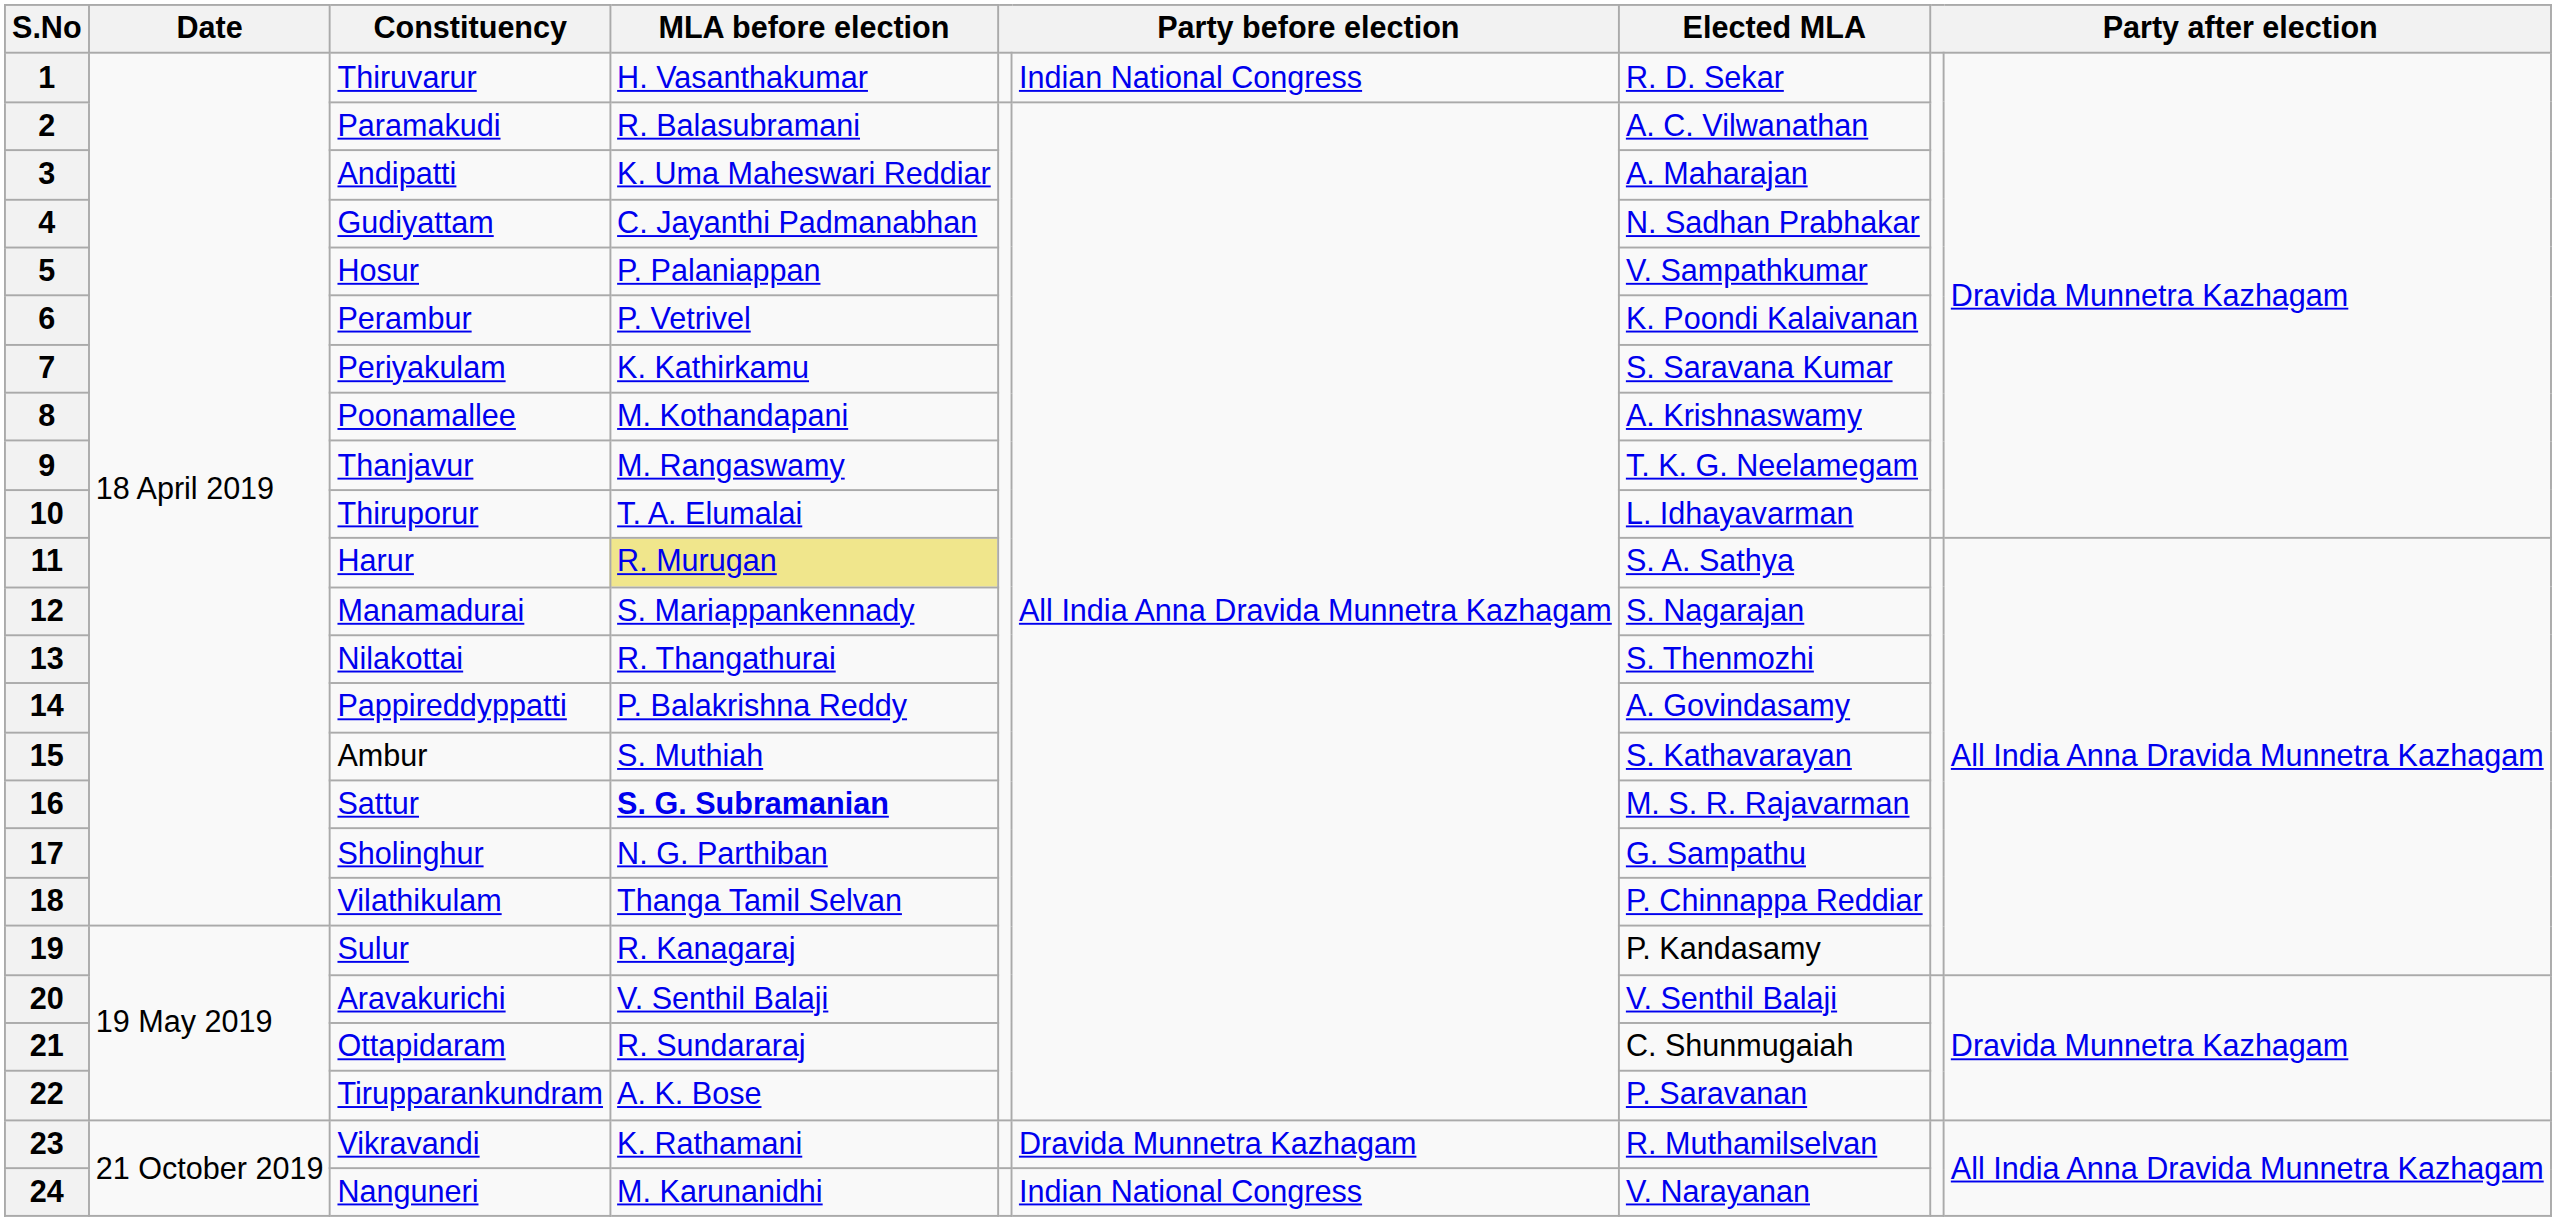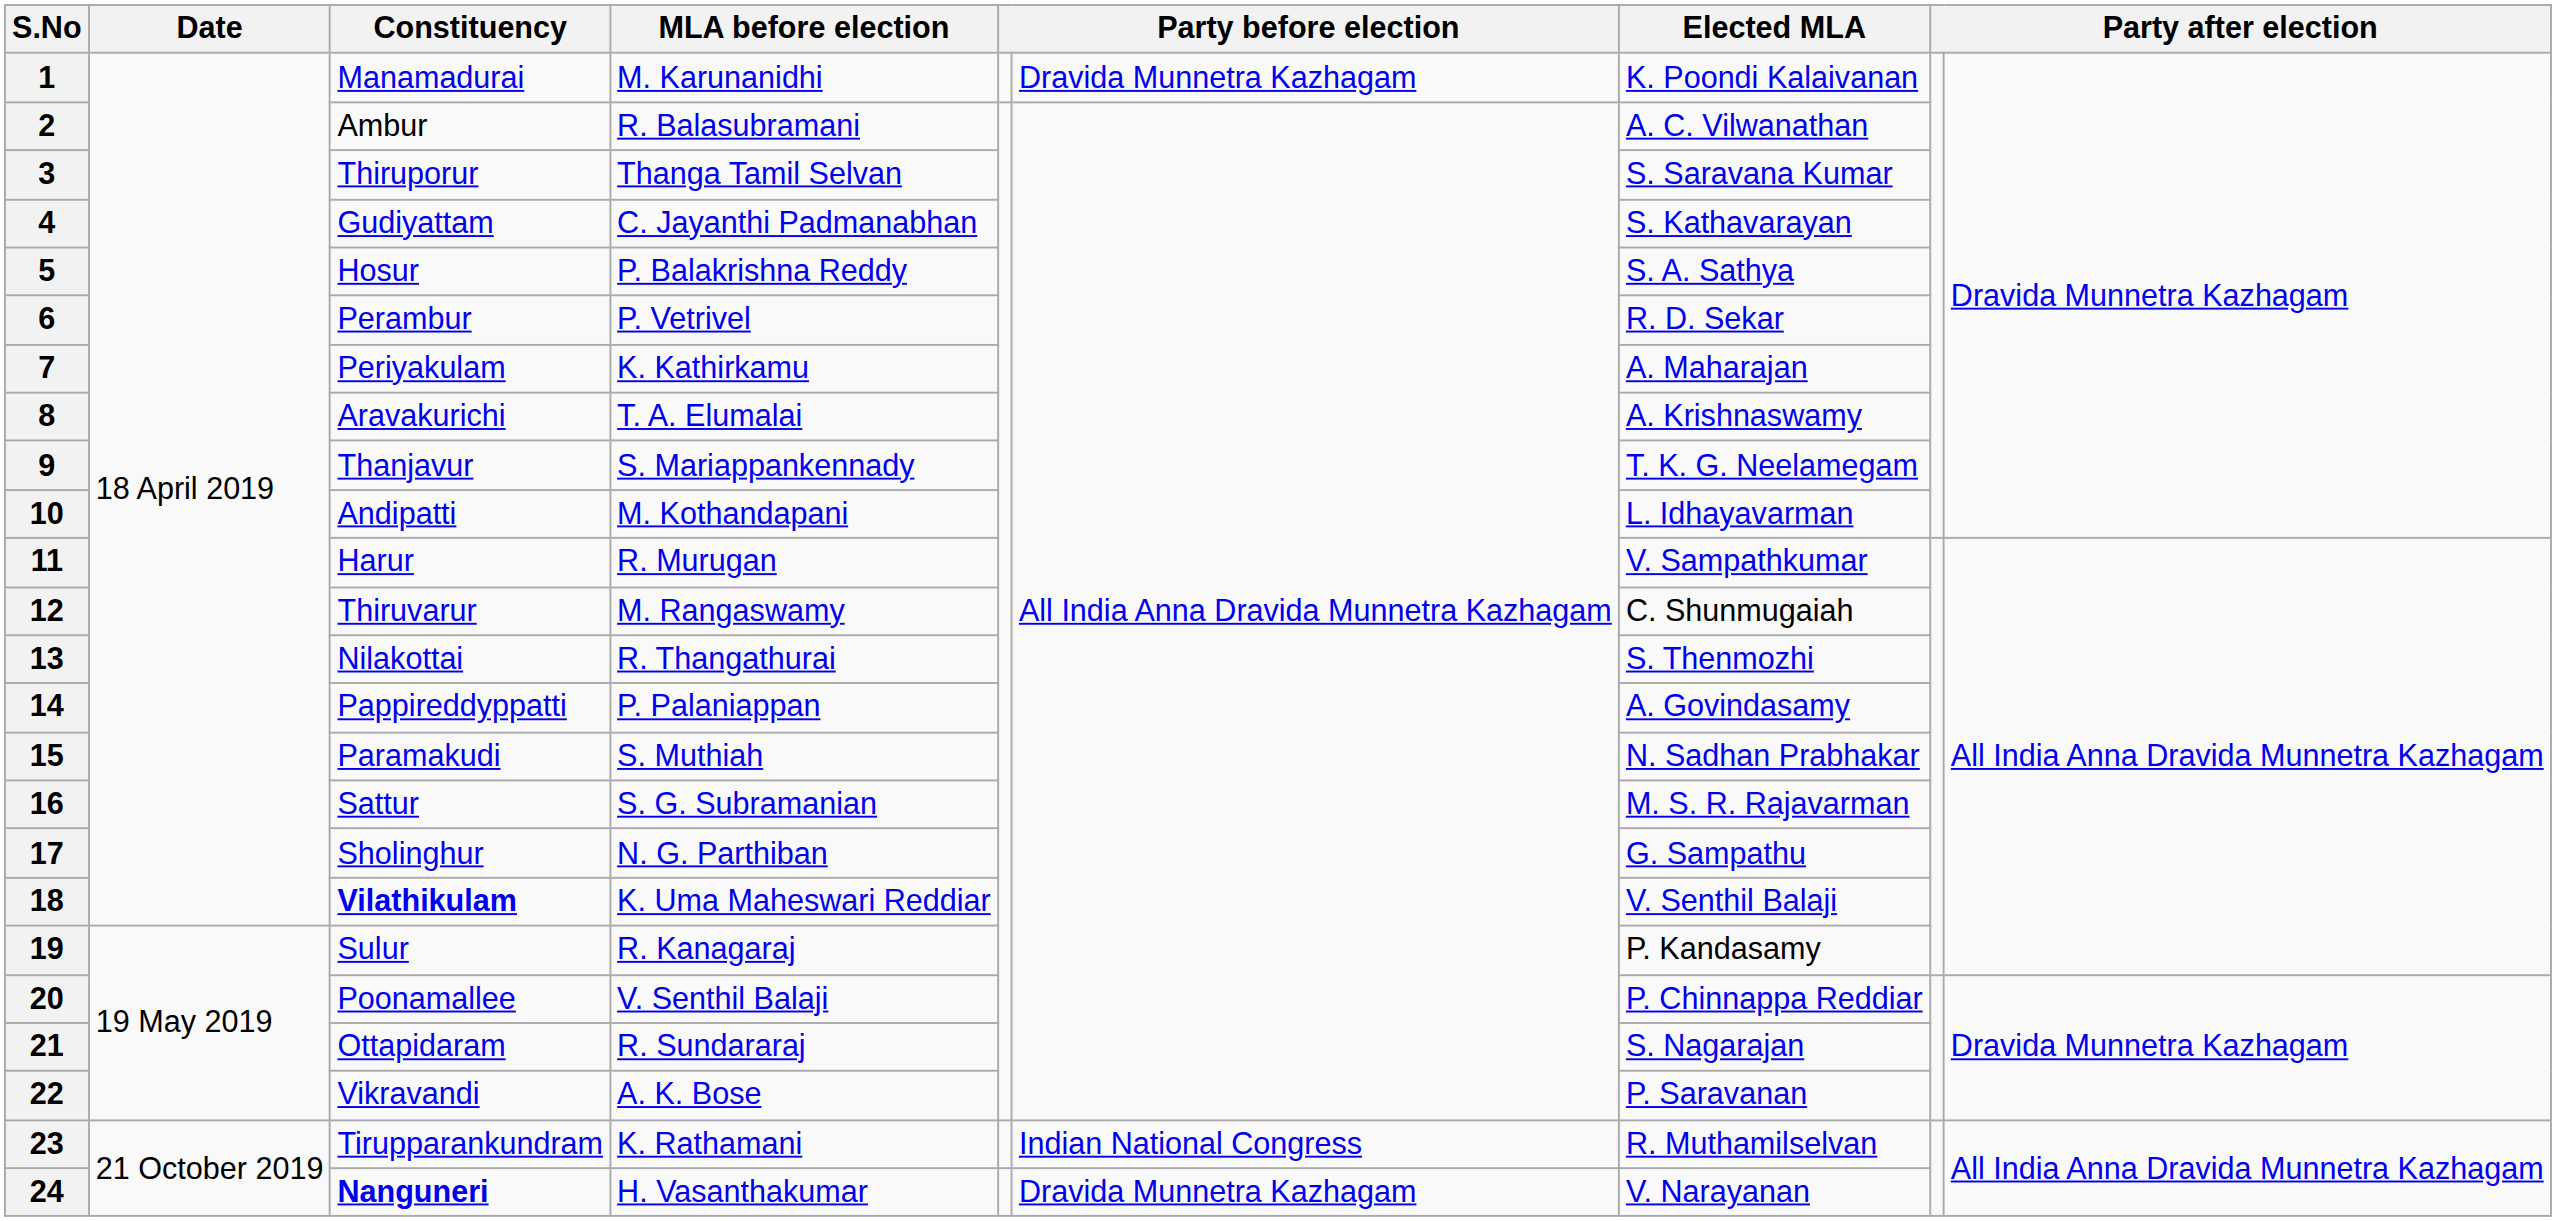(407, 77) Thiruvarur -> (431, 77) Manamadurai
(743, 77) H. Vasanthakumar -> (720, 77) M. Karunanidhi
(1191, 77) Indian National Congress -> (1218, 77) Dravida Munnetra Kazhagam
(1705, 77) R. D. Sekar -> (1772, 77) K. Poondi Kalaivanan
(419, 125) Paramakudi -> (382, 125) Ambur
(397, 174) Andipatti -> (408, 174) Thiruporur
(804, 174) K. Uma Maheswari Reddiar -> (760, 174) Thanga Tamil Selvan
(1717, 174) A. Maharajan -> (1759, 174) S. Saravana Kumar
(1773, 222) N. Sadhan Prabhakar -> (1739, 222) S. Kathavarayan
(719, 271) P. Palaniappan -> (762, 271) P. Balakrishna Reddy
(1747, 271) V. Sampathkumar -> (1710, 271) S. A. Sathya
(1772, 319) K. Poondi Kalaivanan -> (1705, 319) R. D. Sekar
(1759, 367) S. Saravana Kumar -> (1717, 367) A. Maharajan
(427, 416) Poonamallee -> (422, 416) Aravakurichi
(733, 416) M. Kothandapani -> (710, 416) T. A. Elumalai
(731, 464) M. Rangaswamy -> (766, 464) S. Mariappankennady
(408, 513) Thiruporur -> (397, 513) Andipatti
(710, 513) T. A. Elumalai -> (733, 513) M. Kothandapani
(697, 561) khaki background -> (697, 561) no background
(1710, 561) S. A. Sathya -> (1747, 561) V. Sampathkumar
(431, 610) Manamadurai -> (407, 610) Thiruvarur
(766, 610) S. Mariappankennady -> (731, 610) M. Rangaswamy
(1715, 610) S. Nagarajan -> (1740, 610) C. Shunmugaiah
(762, 707) P. Balakrishna Reddy -> (719, 707) P. Palaniappan
(382, 755) Ambur -> (419, 755) Paramakudi
(1739, 755) S. Kathavarayan -> (1773, 755) N. Sadhan Prabhakar
(753, 804) bold -> (747, 804) normal
(420, 901) normal -> (427, 901) bold
(760, 901) Thanga Tamil Selvan -> (804, 901) K. Uma Maheswari Reddiar
(1774, 901) P. Chinnappa Reddiar -> (1732, 901) V. Senthil Balaji
(422, 998) Aravakurichi -> (427, 998) Poonamallee
(1732, 998) V. Senthil Balaji -> (1774, 998) P. Chinnappa Reddiar
(1740, 1046) C. Shunmugaiah -> (1715, 1046) S. Nagarajan
(470, 1094) Tirupparankundram -> (409, 1094) Vikravandi
(409, 1143) Vikravandi -> (470, 1143) Tirupparankundram
(1218, 1143) Dravida Munnetra Kazhagam -> (1191, 1143) Indian National Congress
(408, 1191) normal -> (413, 1191) bold
(720, 1191) M. Karunanidhi -> (743, 1191) H. Vasanthakumar
(1191, 1191) Indian National Congress -> (1218, 1191) Dravida Munnetra Kazhagam
